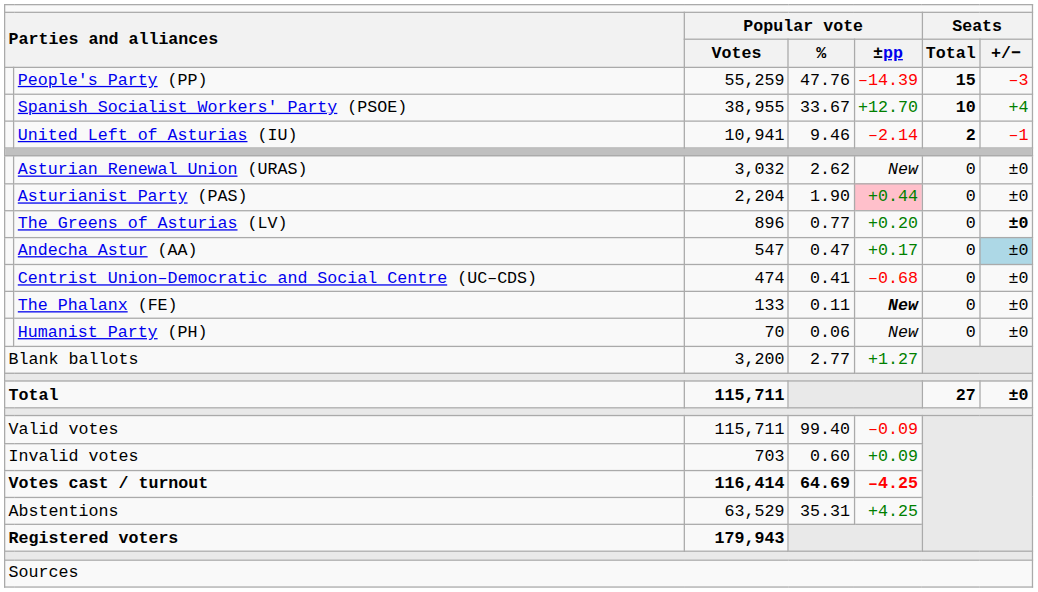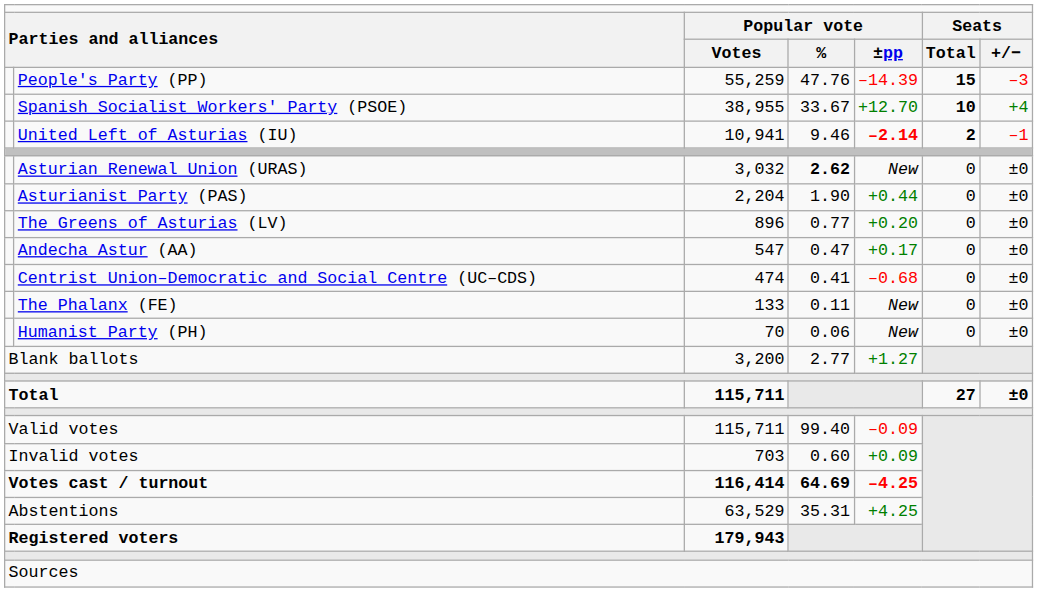(893, 135) normal -> (893, 135) bold
(830, 170) normal -> (830, 170) bold
(893, 197) pink background -> (893, 197) no background
(1018, 224) bold -> (1018, 224) normal
(1018, 251) lightblue background -> (1018, 251) no background
(903, 305) bold -> (903, 305) normal
